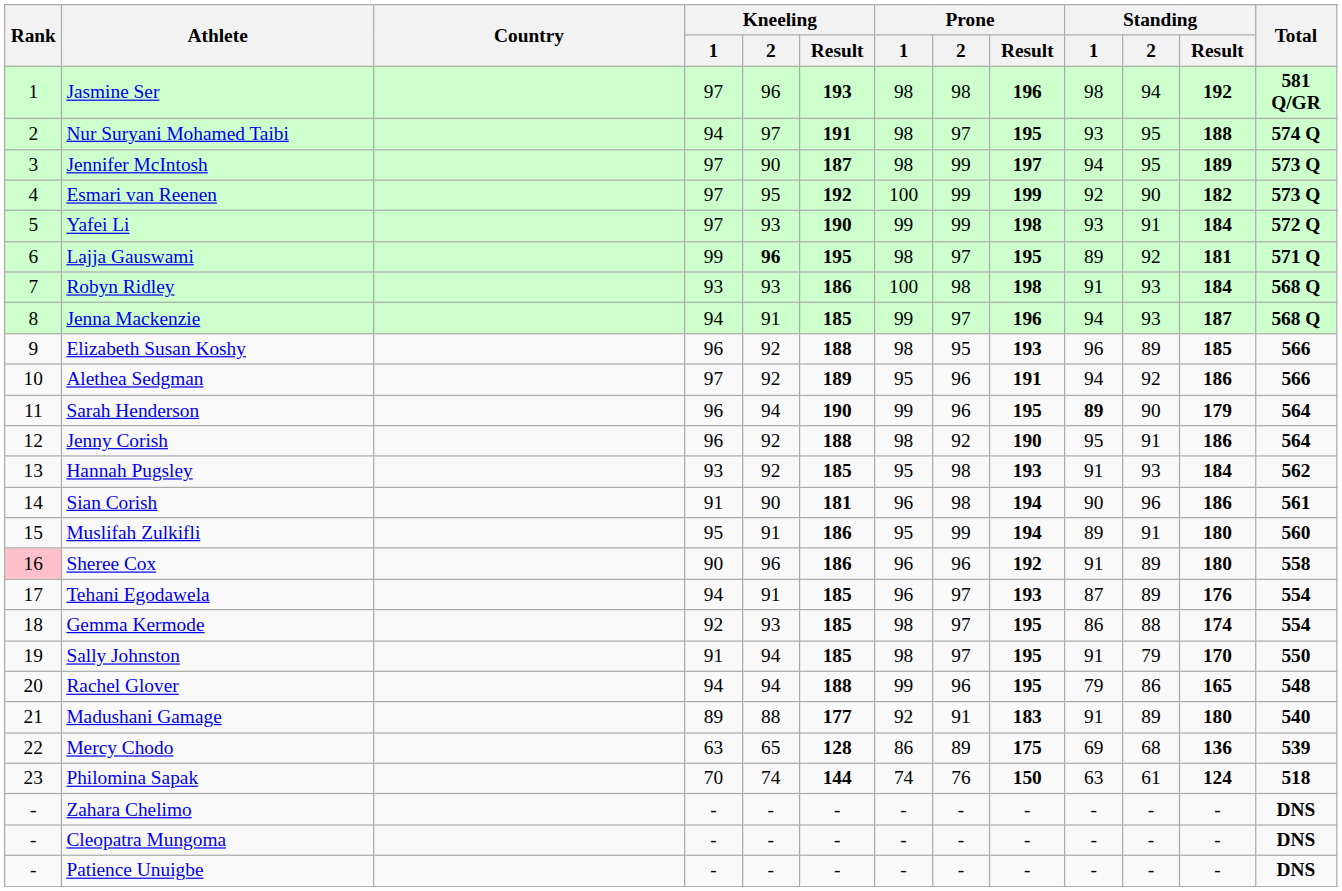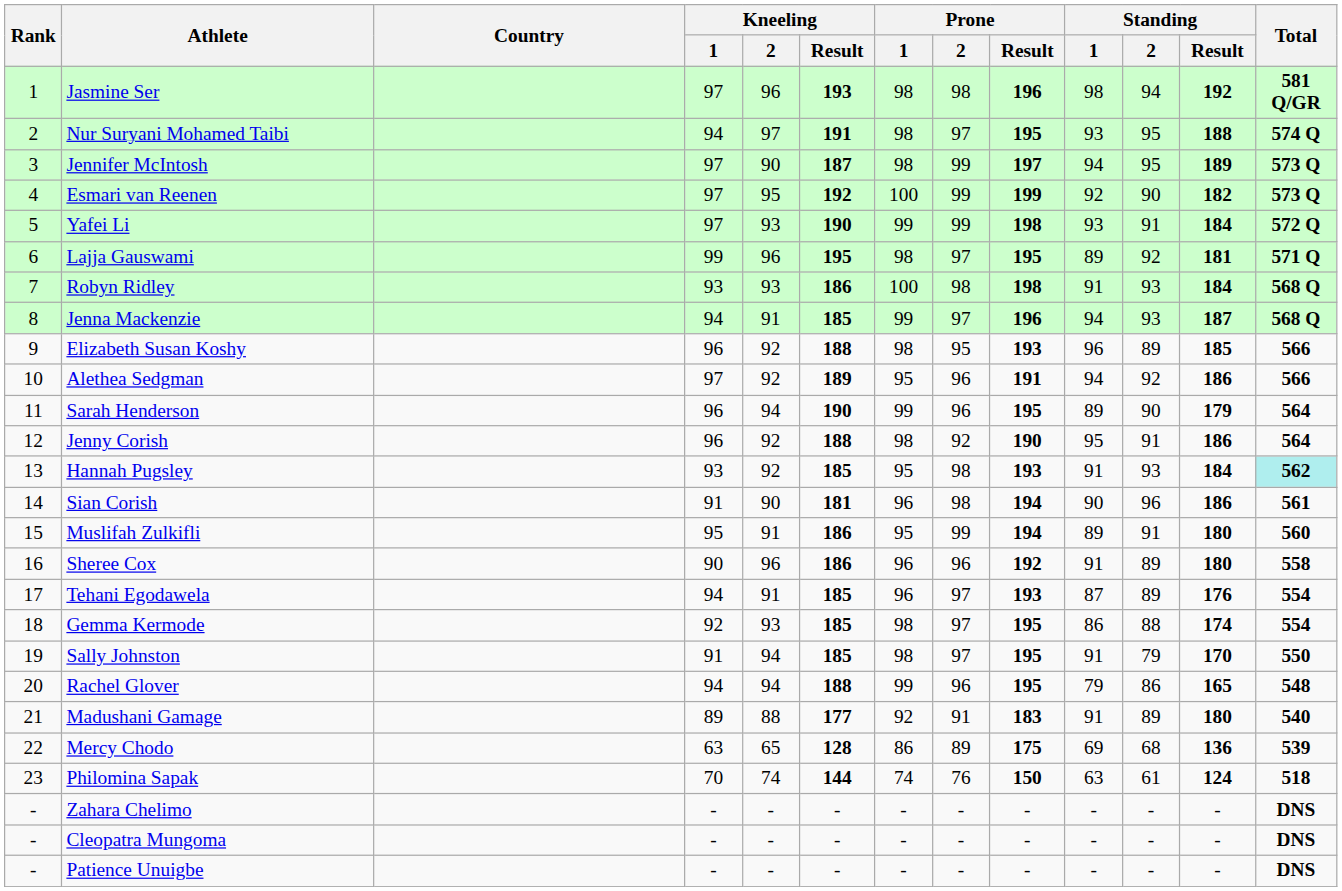(771, 256) bold -> (771, 256) normal
(1094, 410) bold -> (1094, 410) normal
(1296, 471) no background -> (1296, 471) paleturquoise background
(33, 563) pink background -> (33, 563) no background
